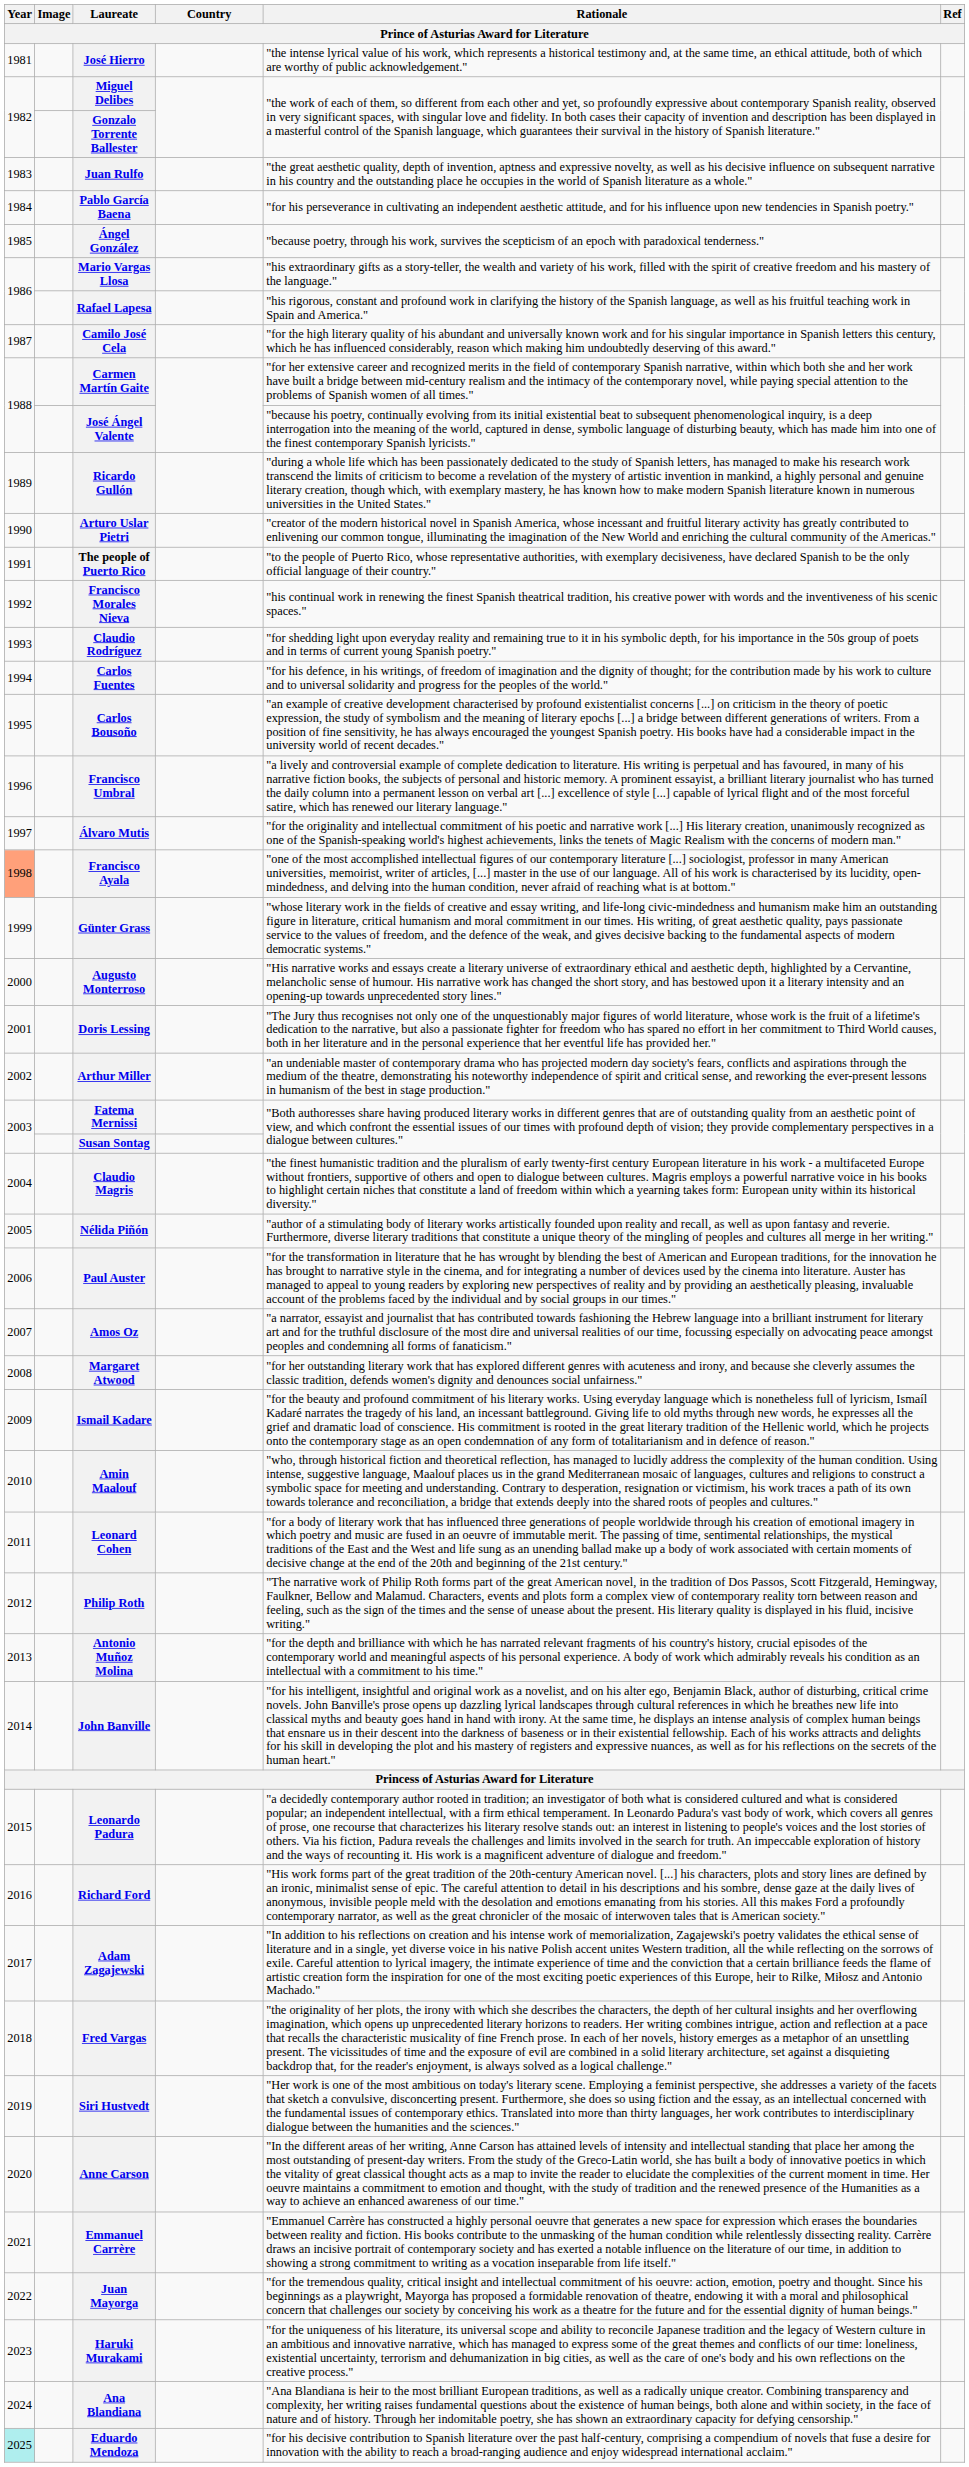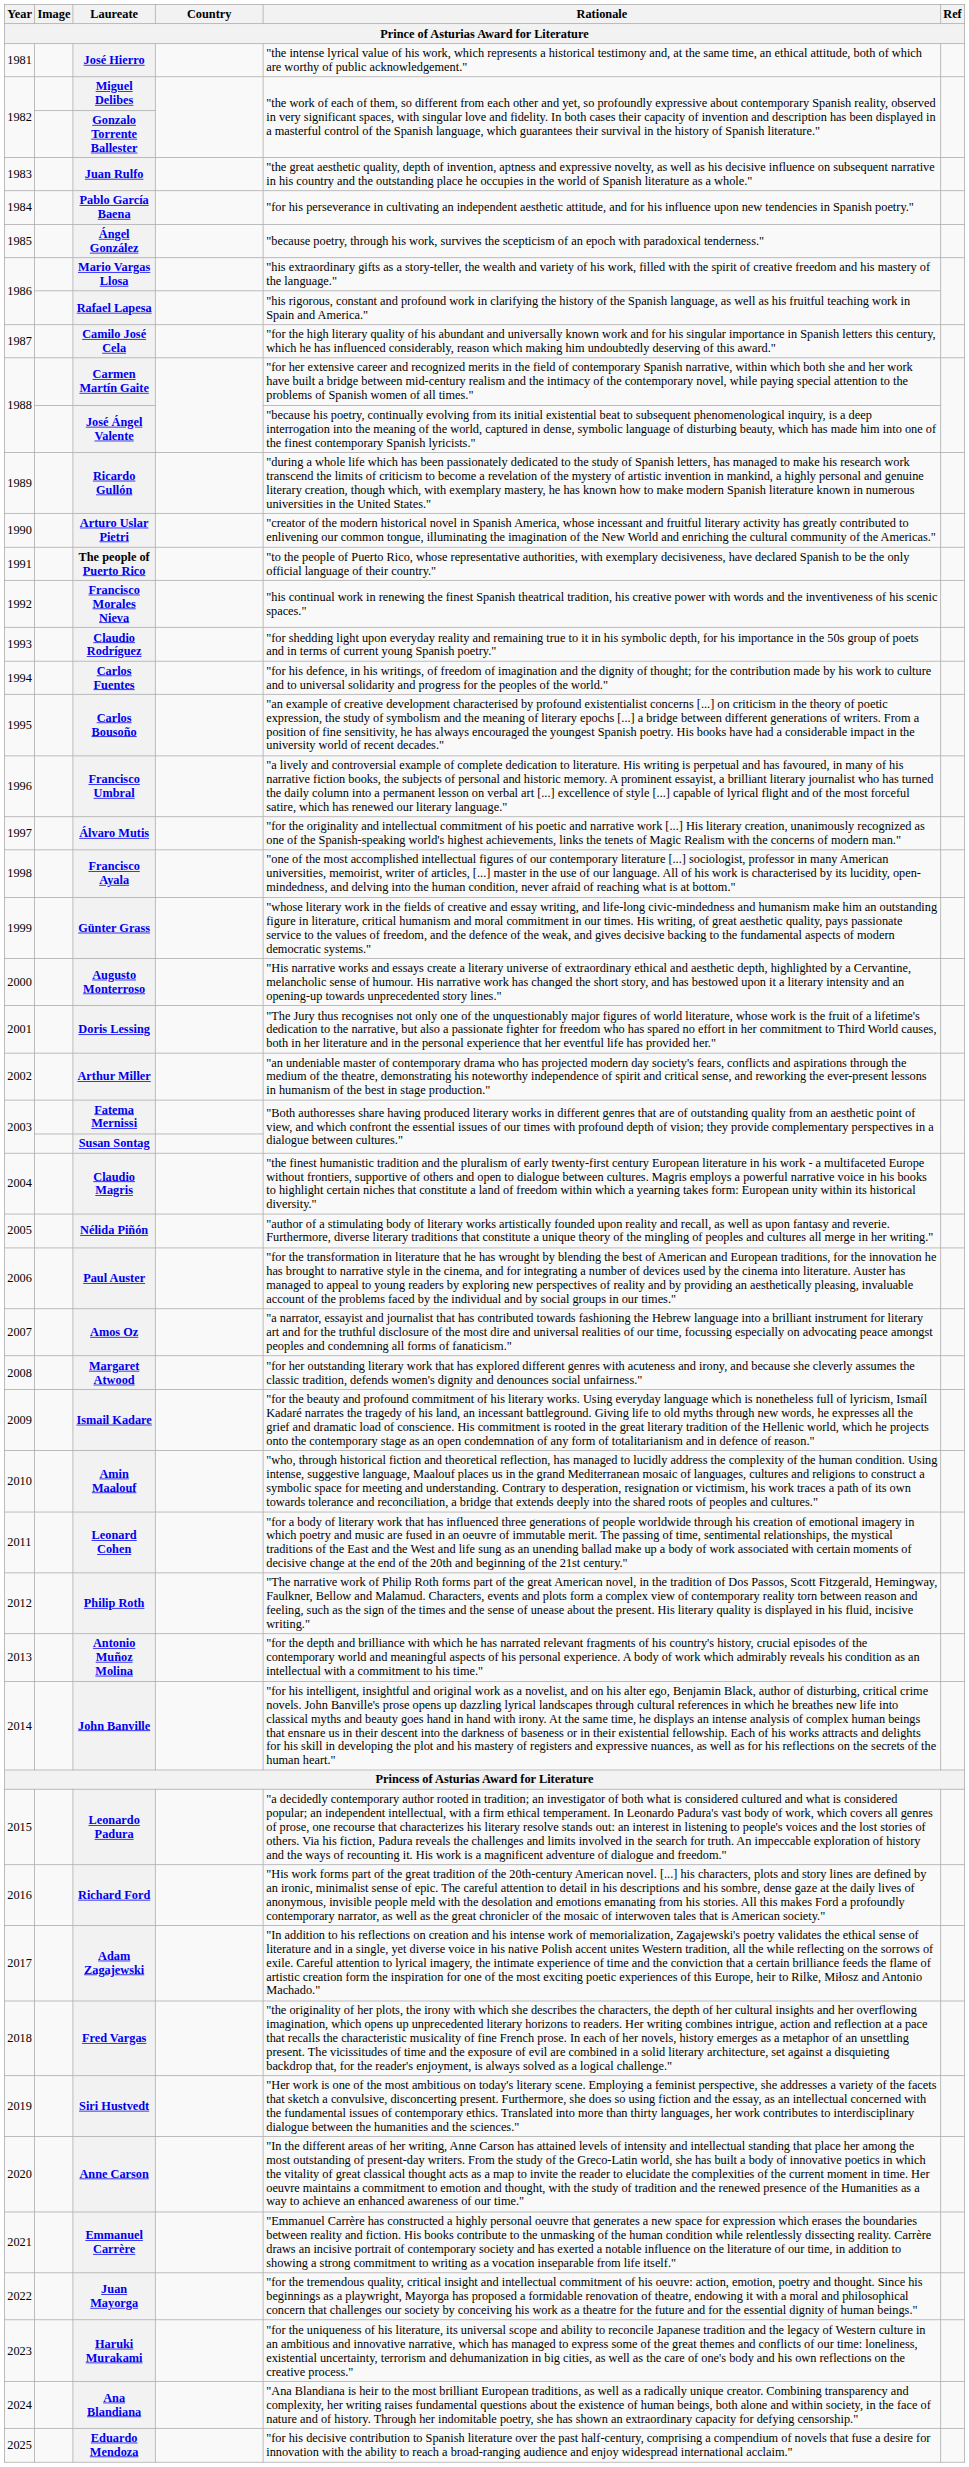(20, 873) lightsalmon background -> (20, 873) no background
(20, 2445) paleturquoise background -> (20, 2445) no background
